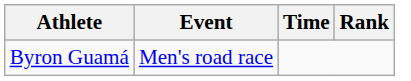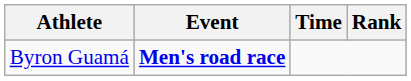(206, 57) normal -> (212, 57) bold
